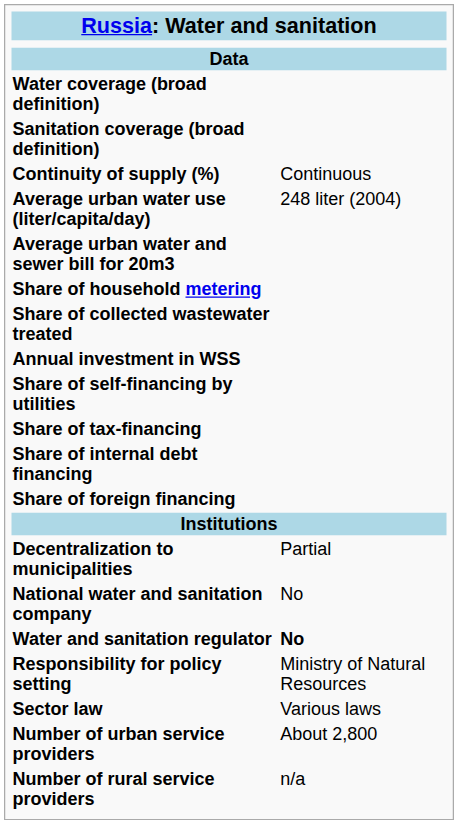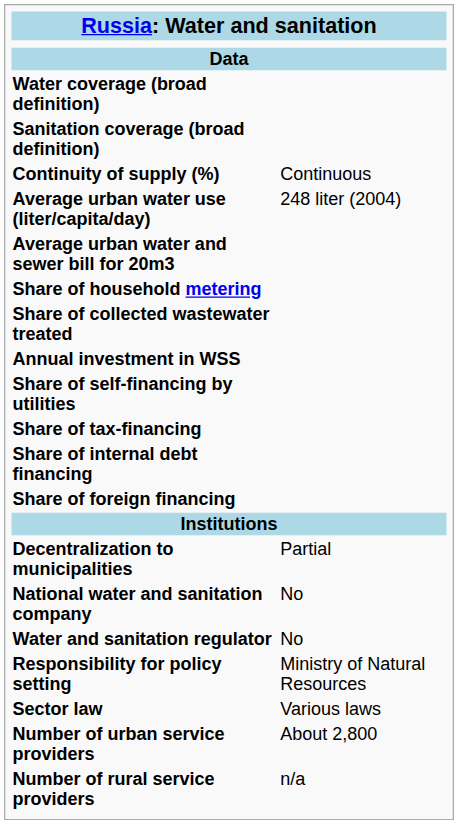(292, 639) bold -> (292, 639) normal
